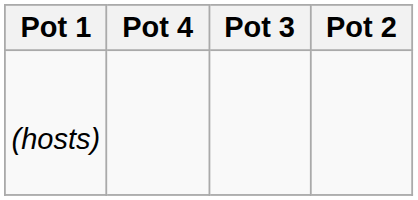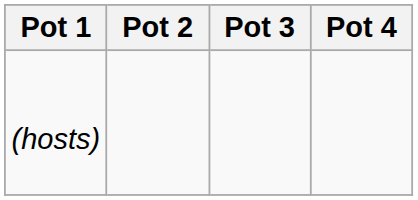columns swapped: (361, 27) <-> (158, 27)
